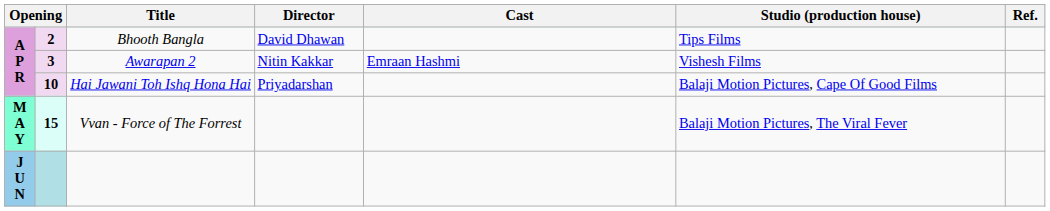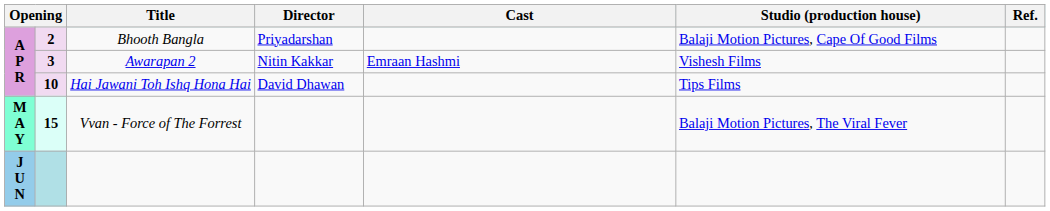(301, 38) David Dhawan -> (295, 38) Priyadarshan
(710, 38) Tips Films -> (808, 38) Balaji Motion Pictures, Cape Of Good Films
(295, 84) Priyadarshan -> (301, 84) David Dhawan
(808, 84) Balaji Motion Pictures, Cape Of Good Films -> (710, 84) Tips Films
